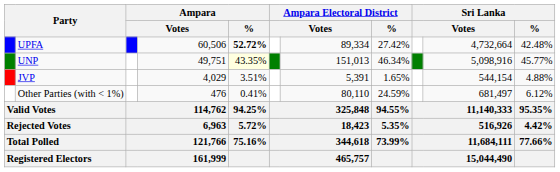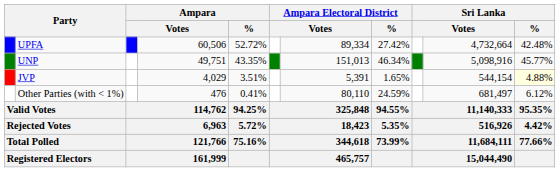(250, 45) bold -> (251, 45) normal
(251, 61) lightyellow background -> (251, 61) no background
(539, 77) no background -> (539, 77) lightyellow background
